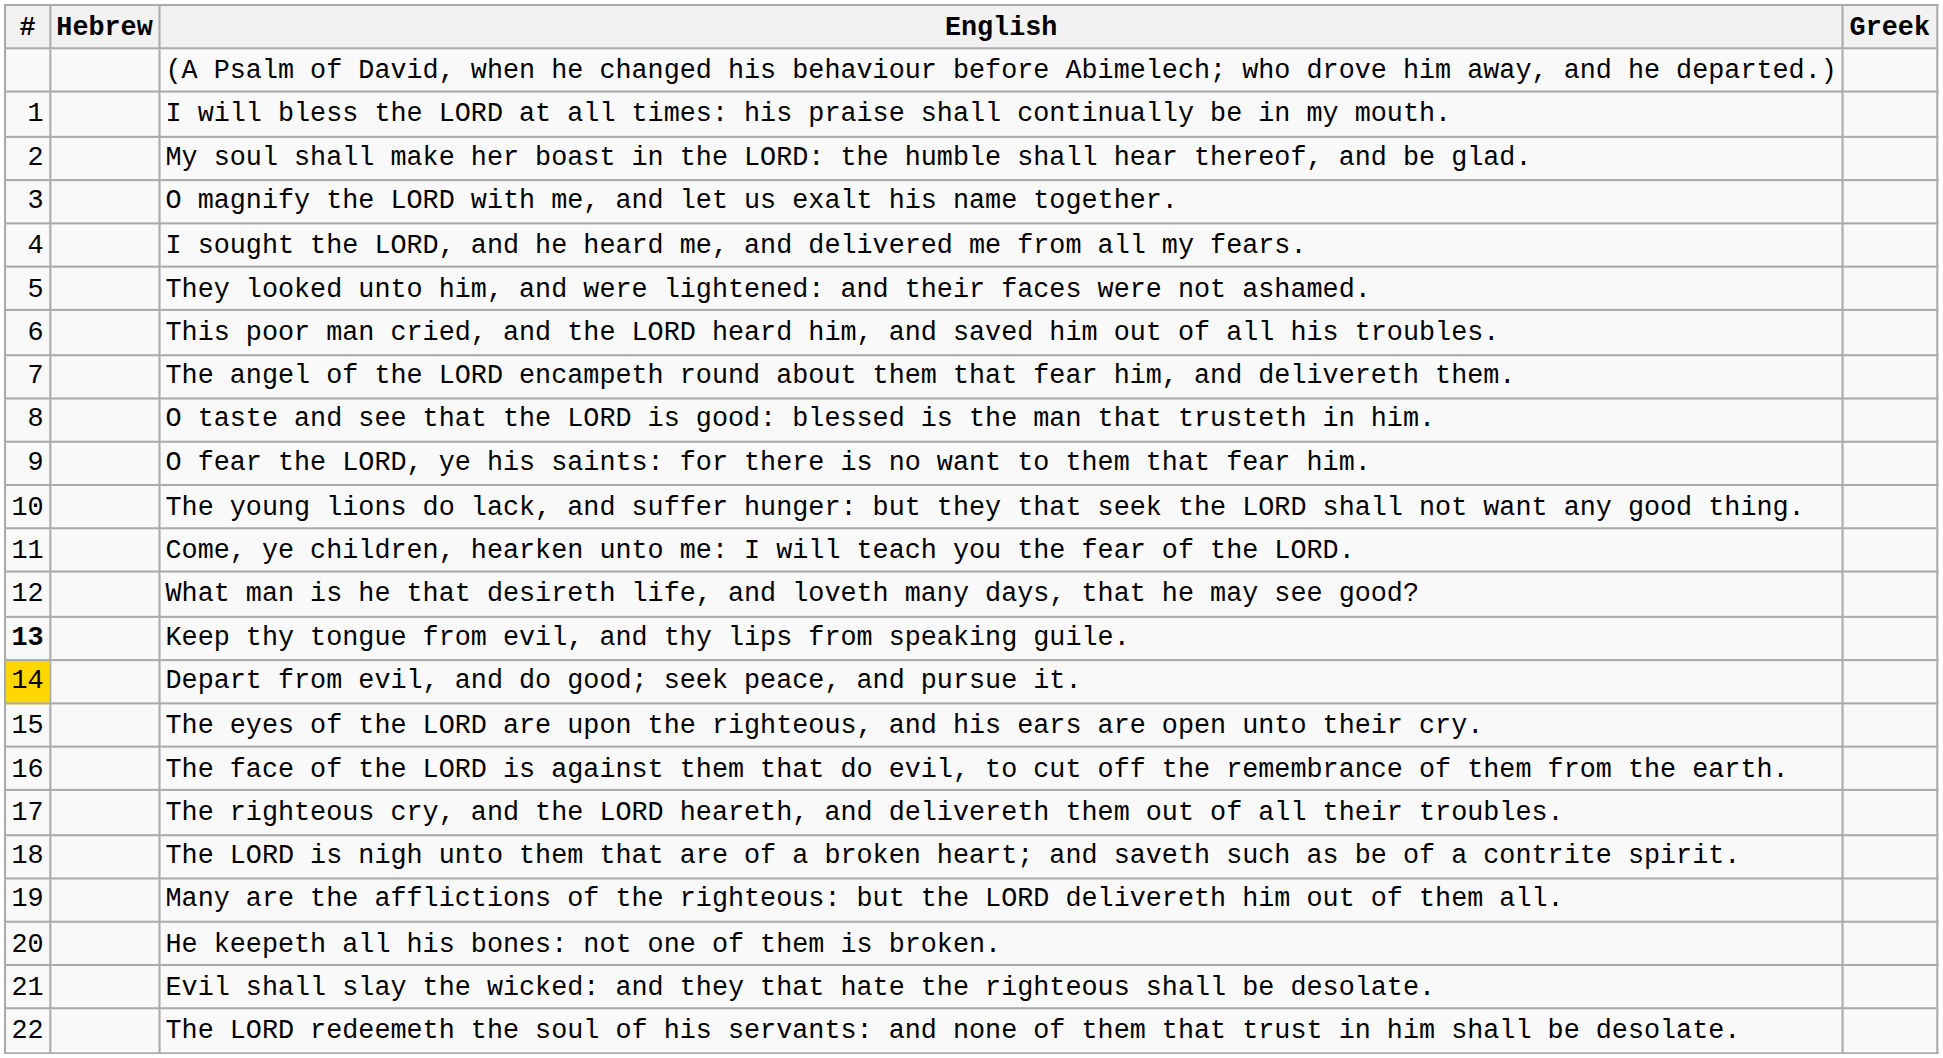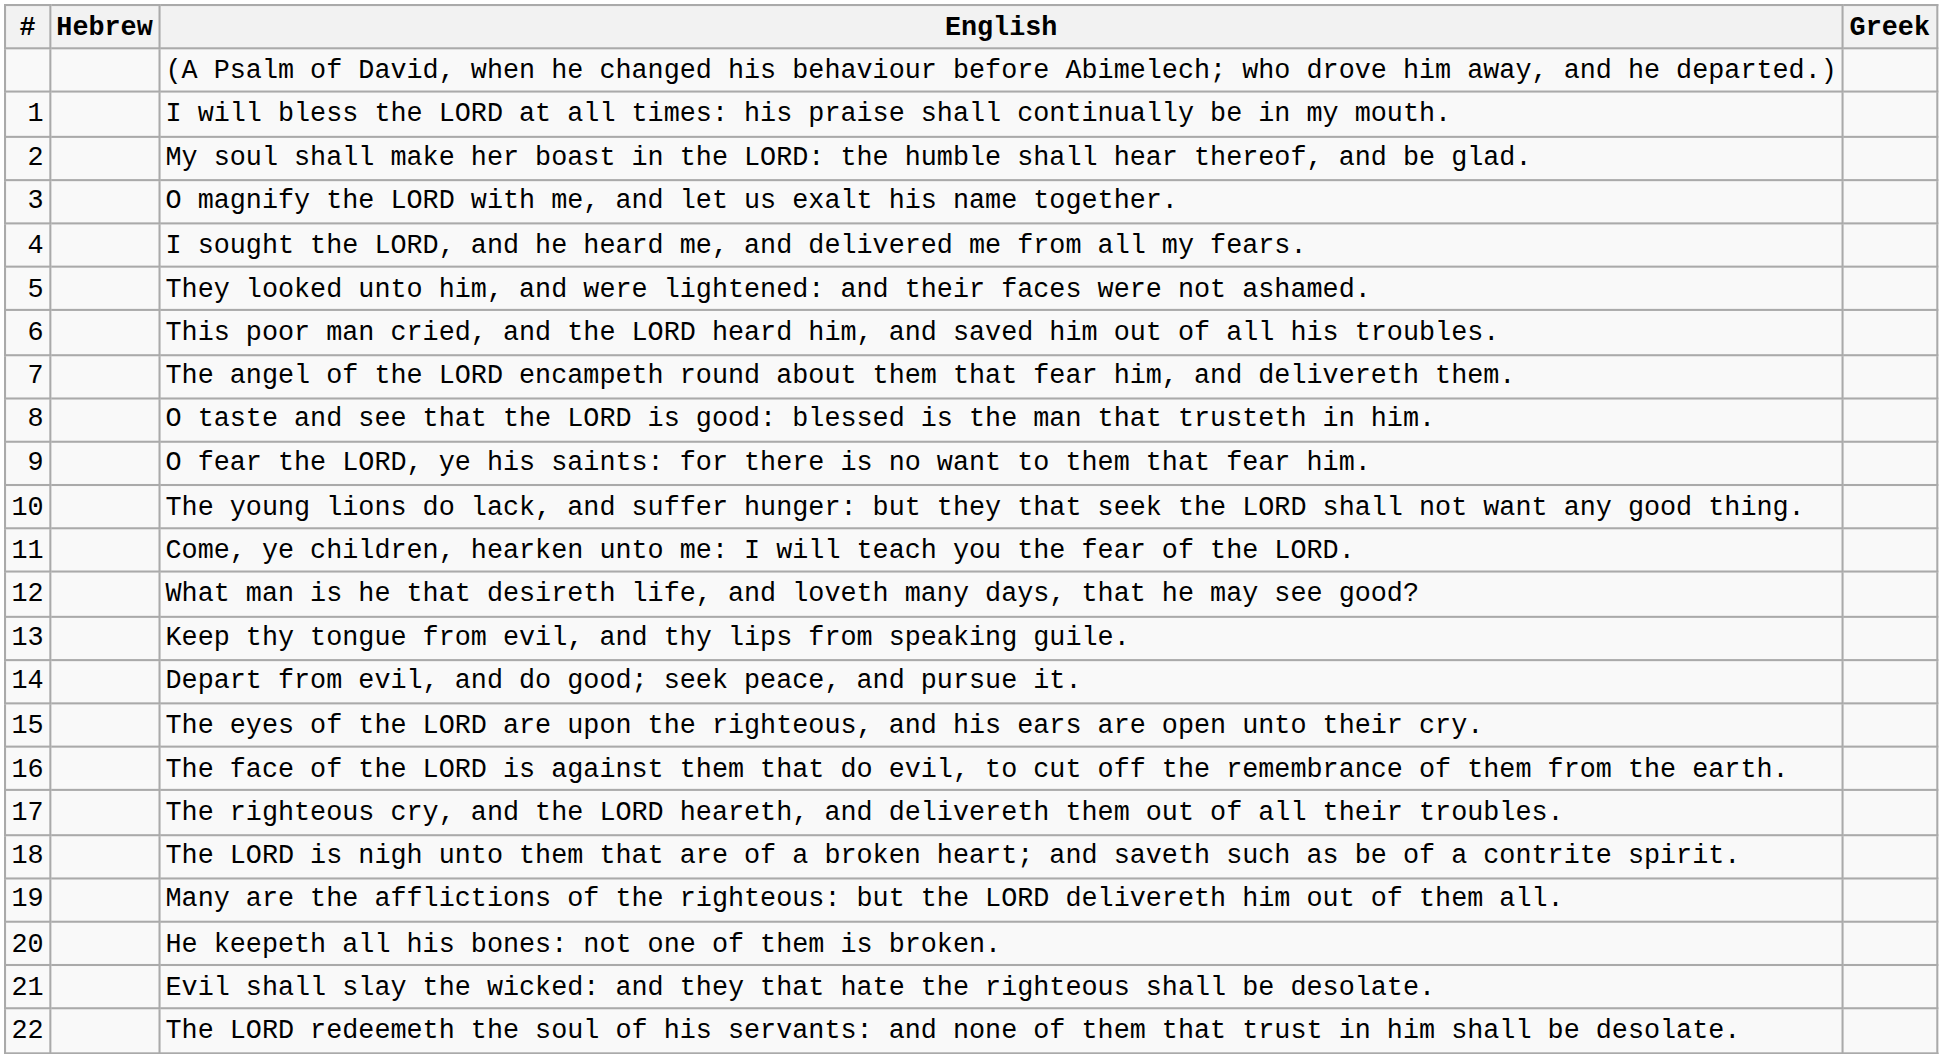(27, 638) bold -> (27, 638) normal
(27, 682) gold background -> (27, 682) no background
